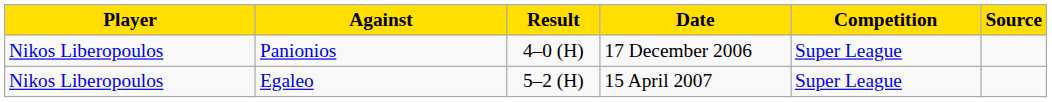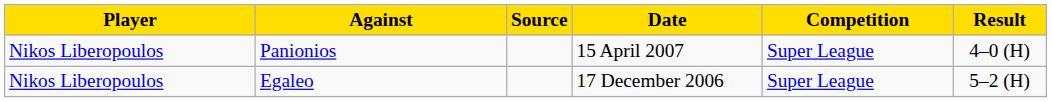columns swapped: (553, 19) <-> (1014, 19)
(678, 50) 17 December 2006 -> (630, 50) 15 April 2007
(658, 81) 15 April 2007 -> (650, 81) 17 December 2006
